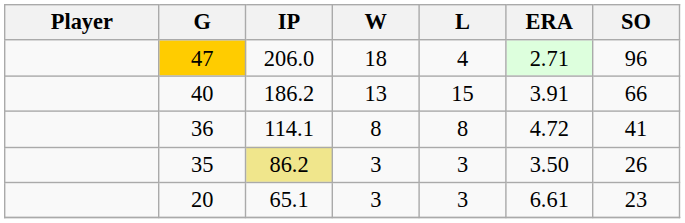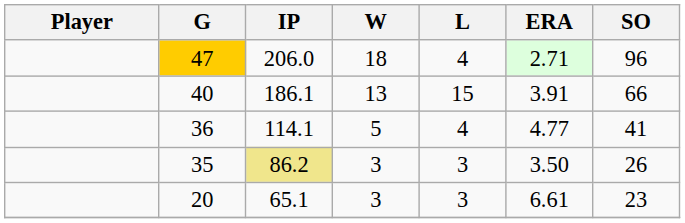(289, 93) 186.2 -> (289, 93) 186.1
(376, 128) 8 -> (376, 128) 5
(463, 128) 8 -> (463, 128) 4
(549, 128) 4.72 -> (549, 128) 4.77
